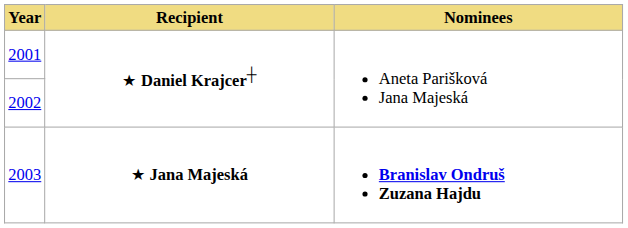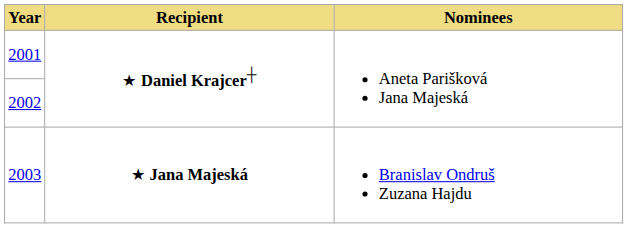(478, 184) bold -> (478, 184) normal
